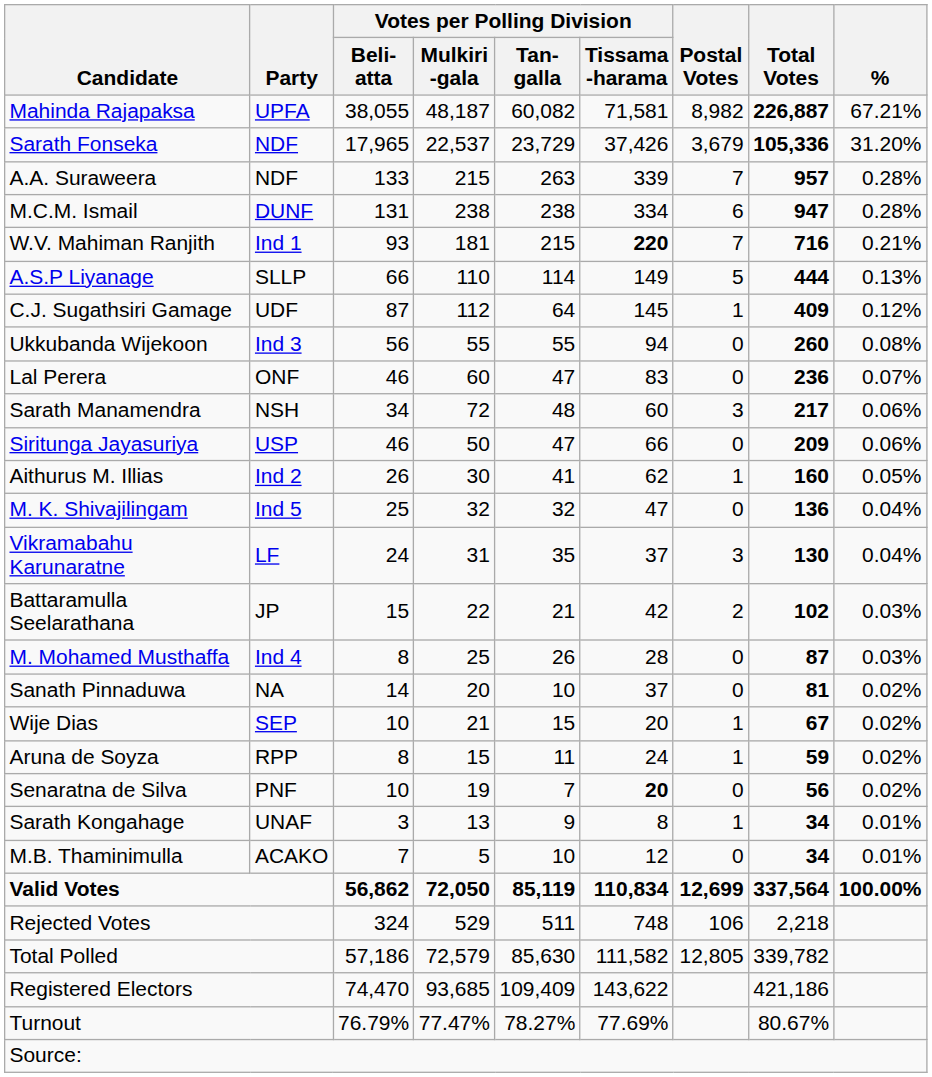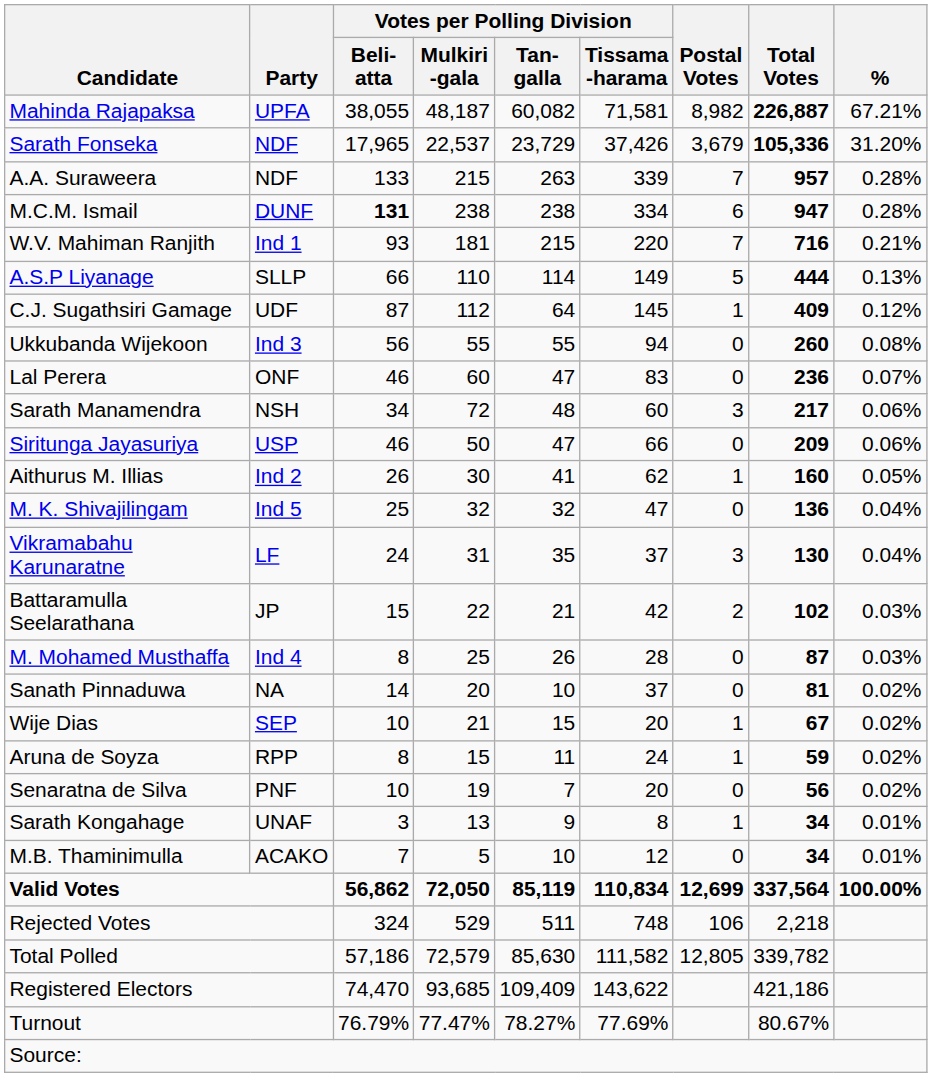(392, 210) normal -> (392, 210) bold
(651, 244) bold -> (651, 244) normal
(657, 789) bold -> (657, 789) normal
